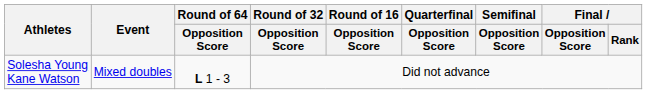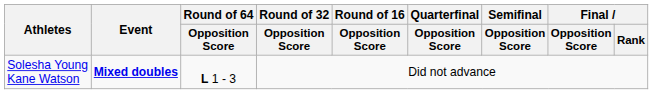(133, 72) normal -> (136, 72) bold
